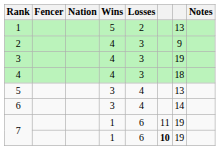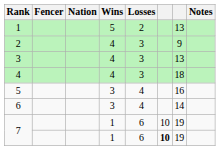(179, 59) 19 -> (179, 59) 13
(179, 91) 13 -> (179, 91) 16
(165, 122) 11 -> (165, 122) 10
